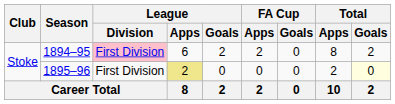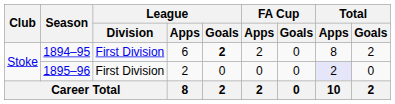(130, 52) pink background -> (130, 52) no background
(222, 52) normal -> (222, 52) bold
(185, 71) khaki background -> (185, 71) no background
(334, 71) no background -> (334, 71) lavender background
(371, 71) lightyellow background -> (371, 71) no background
